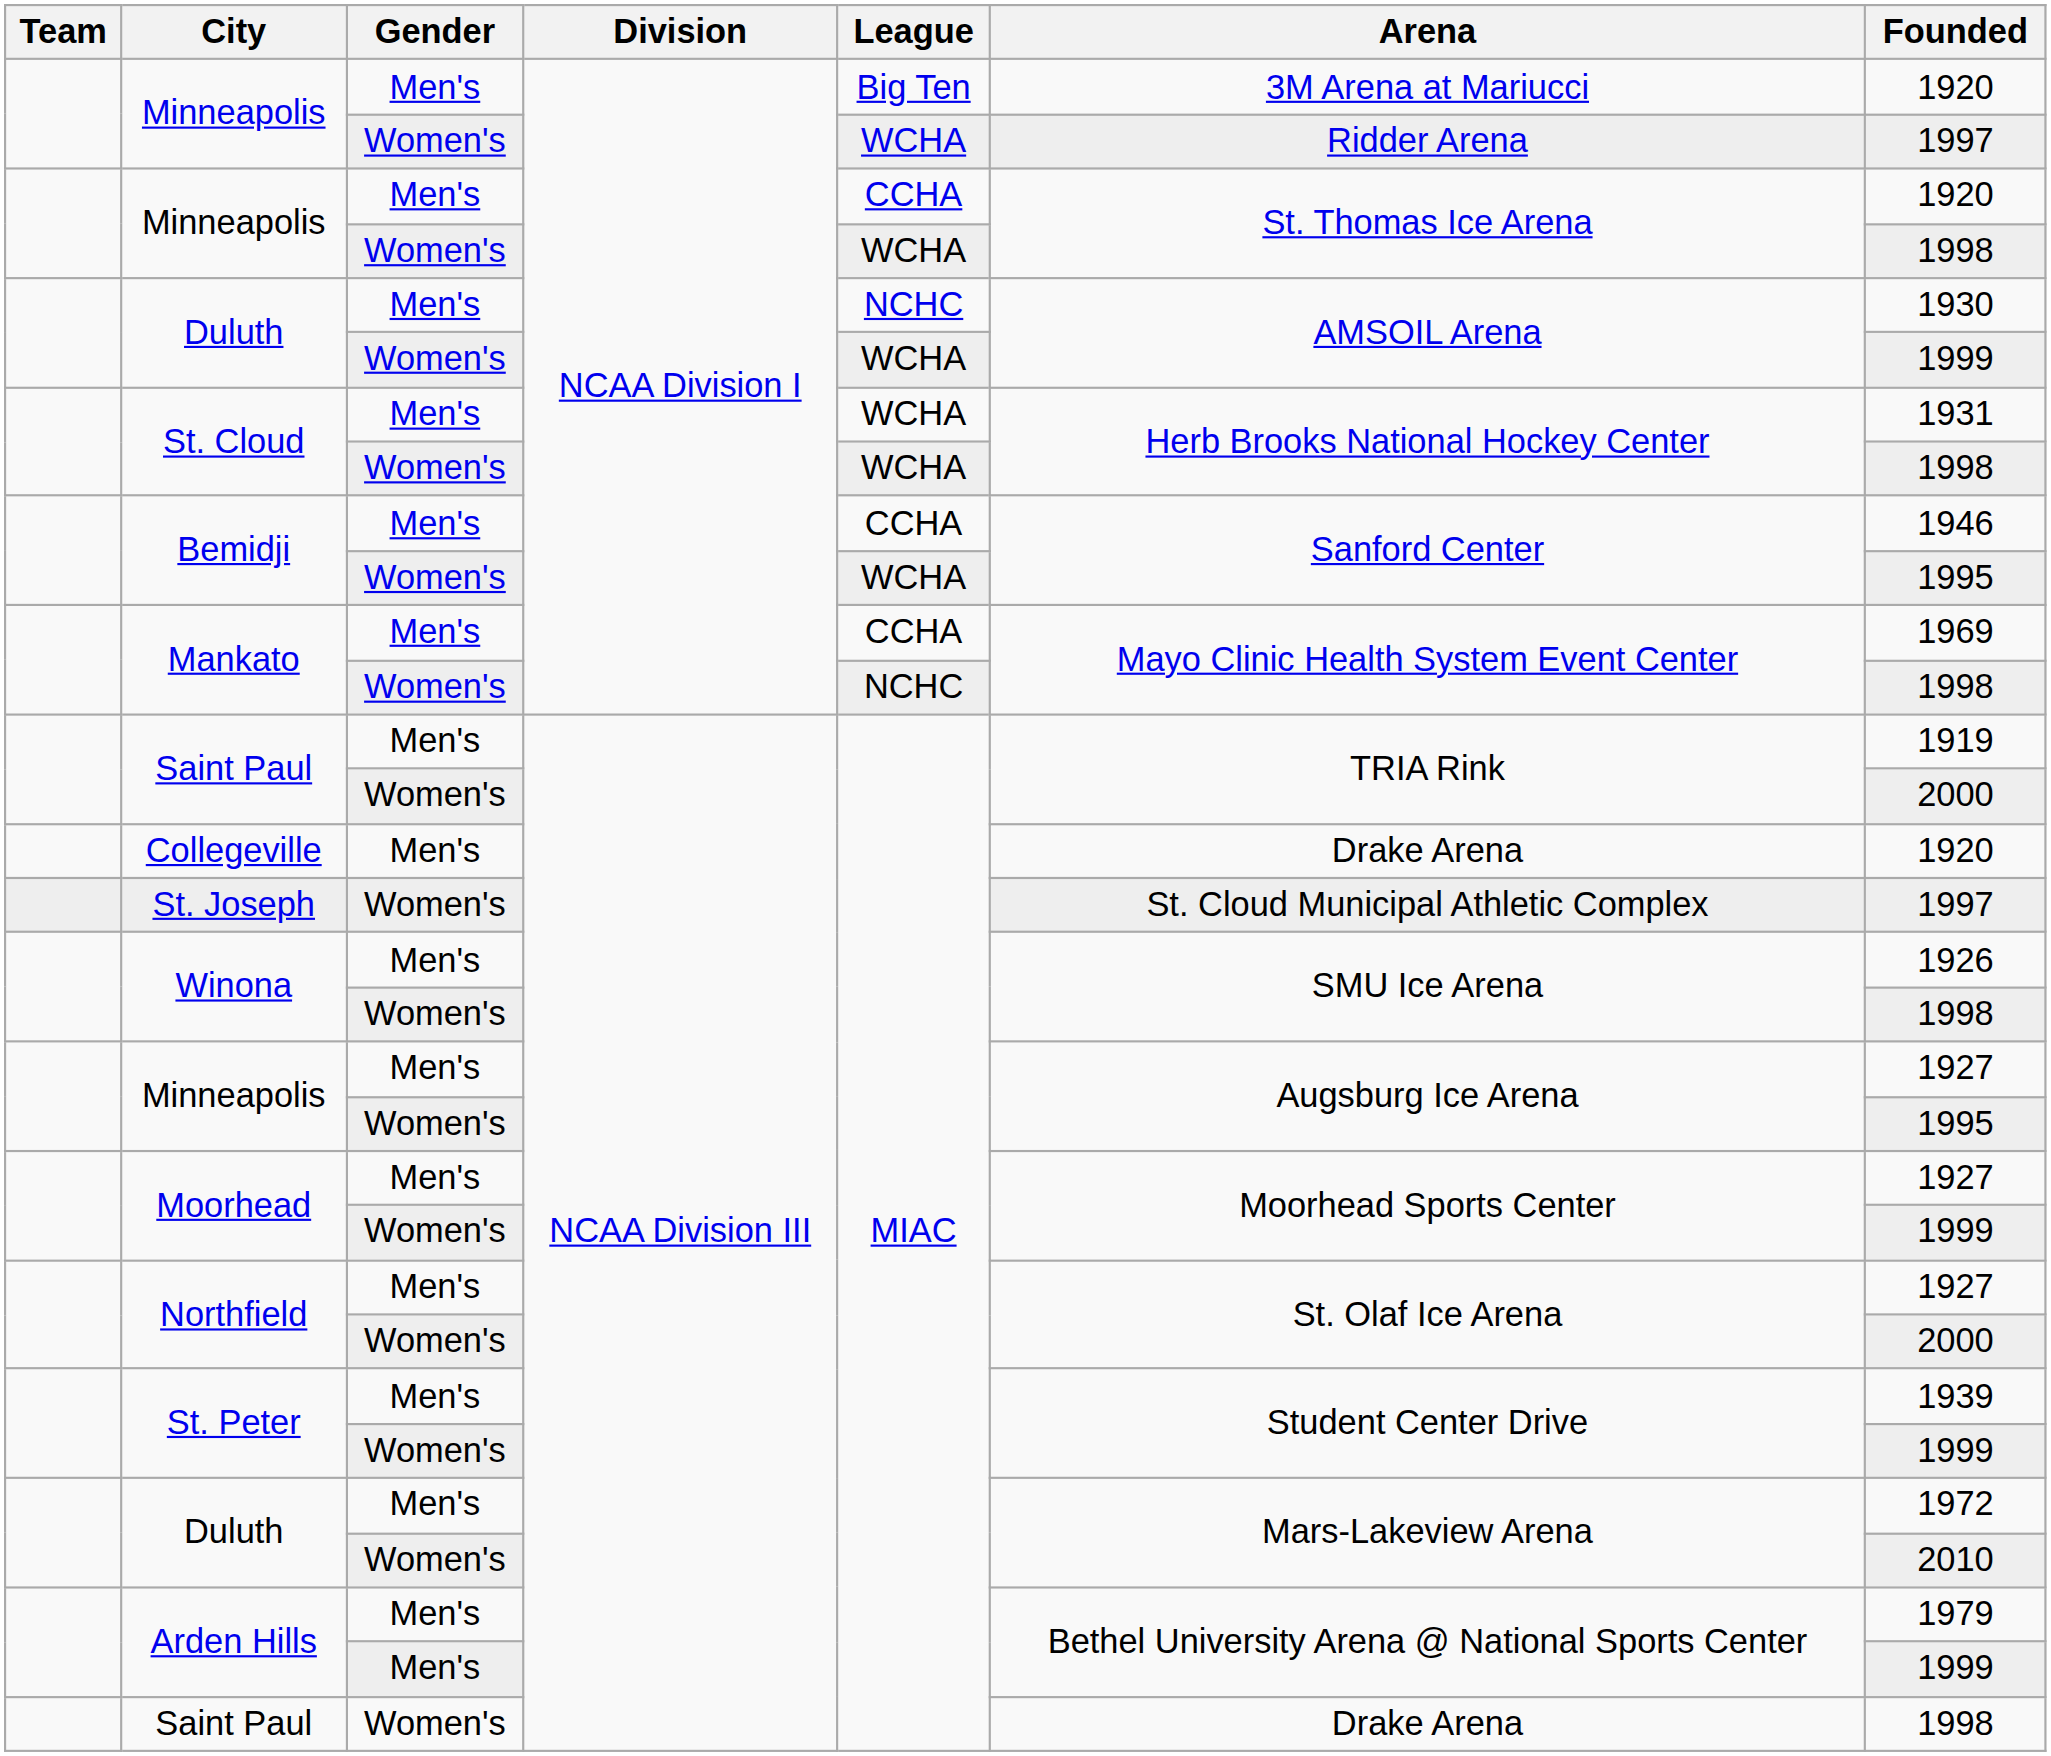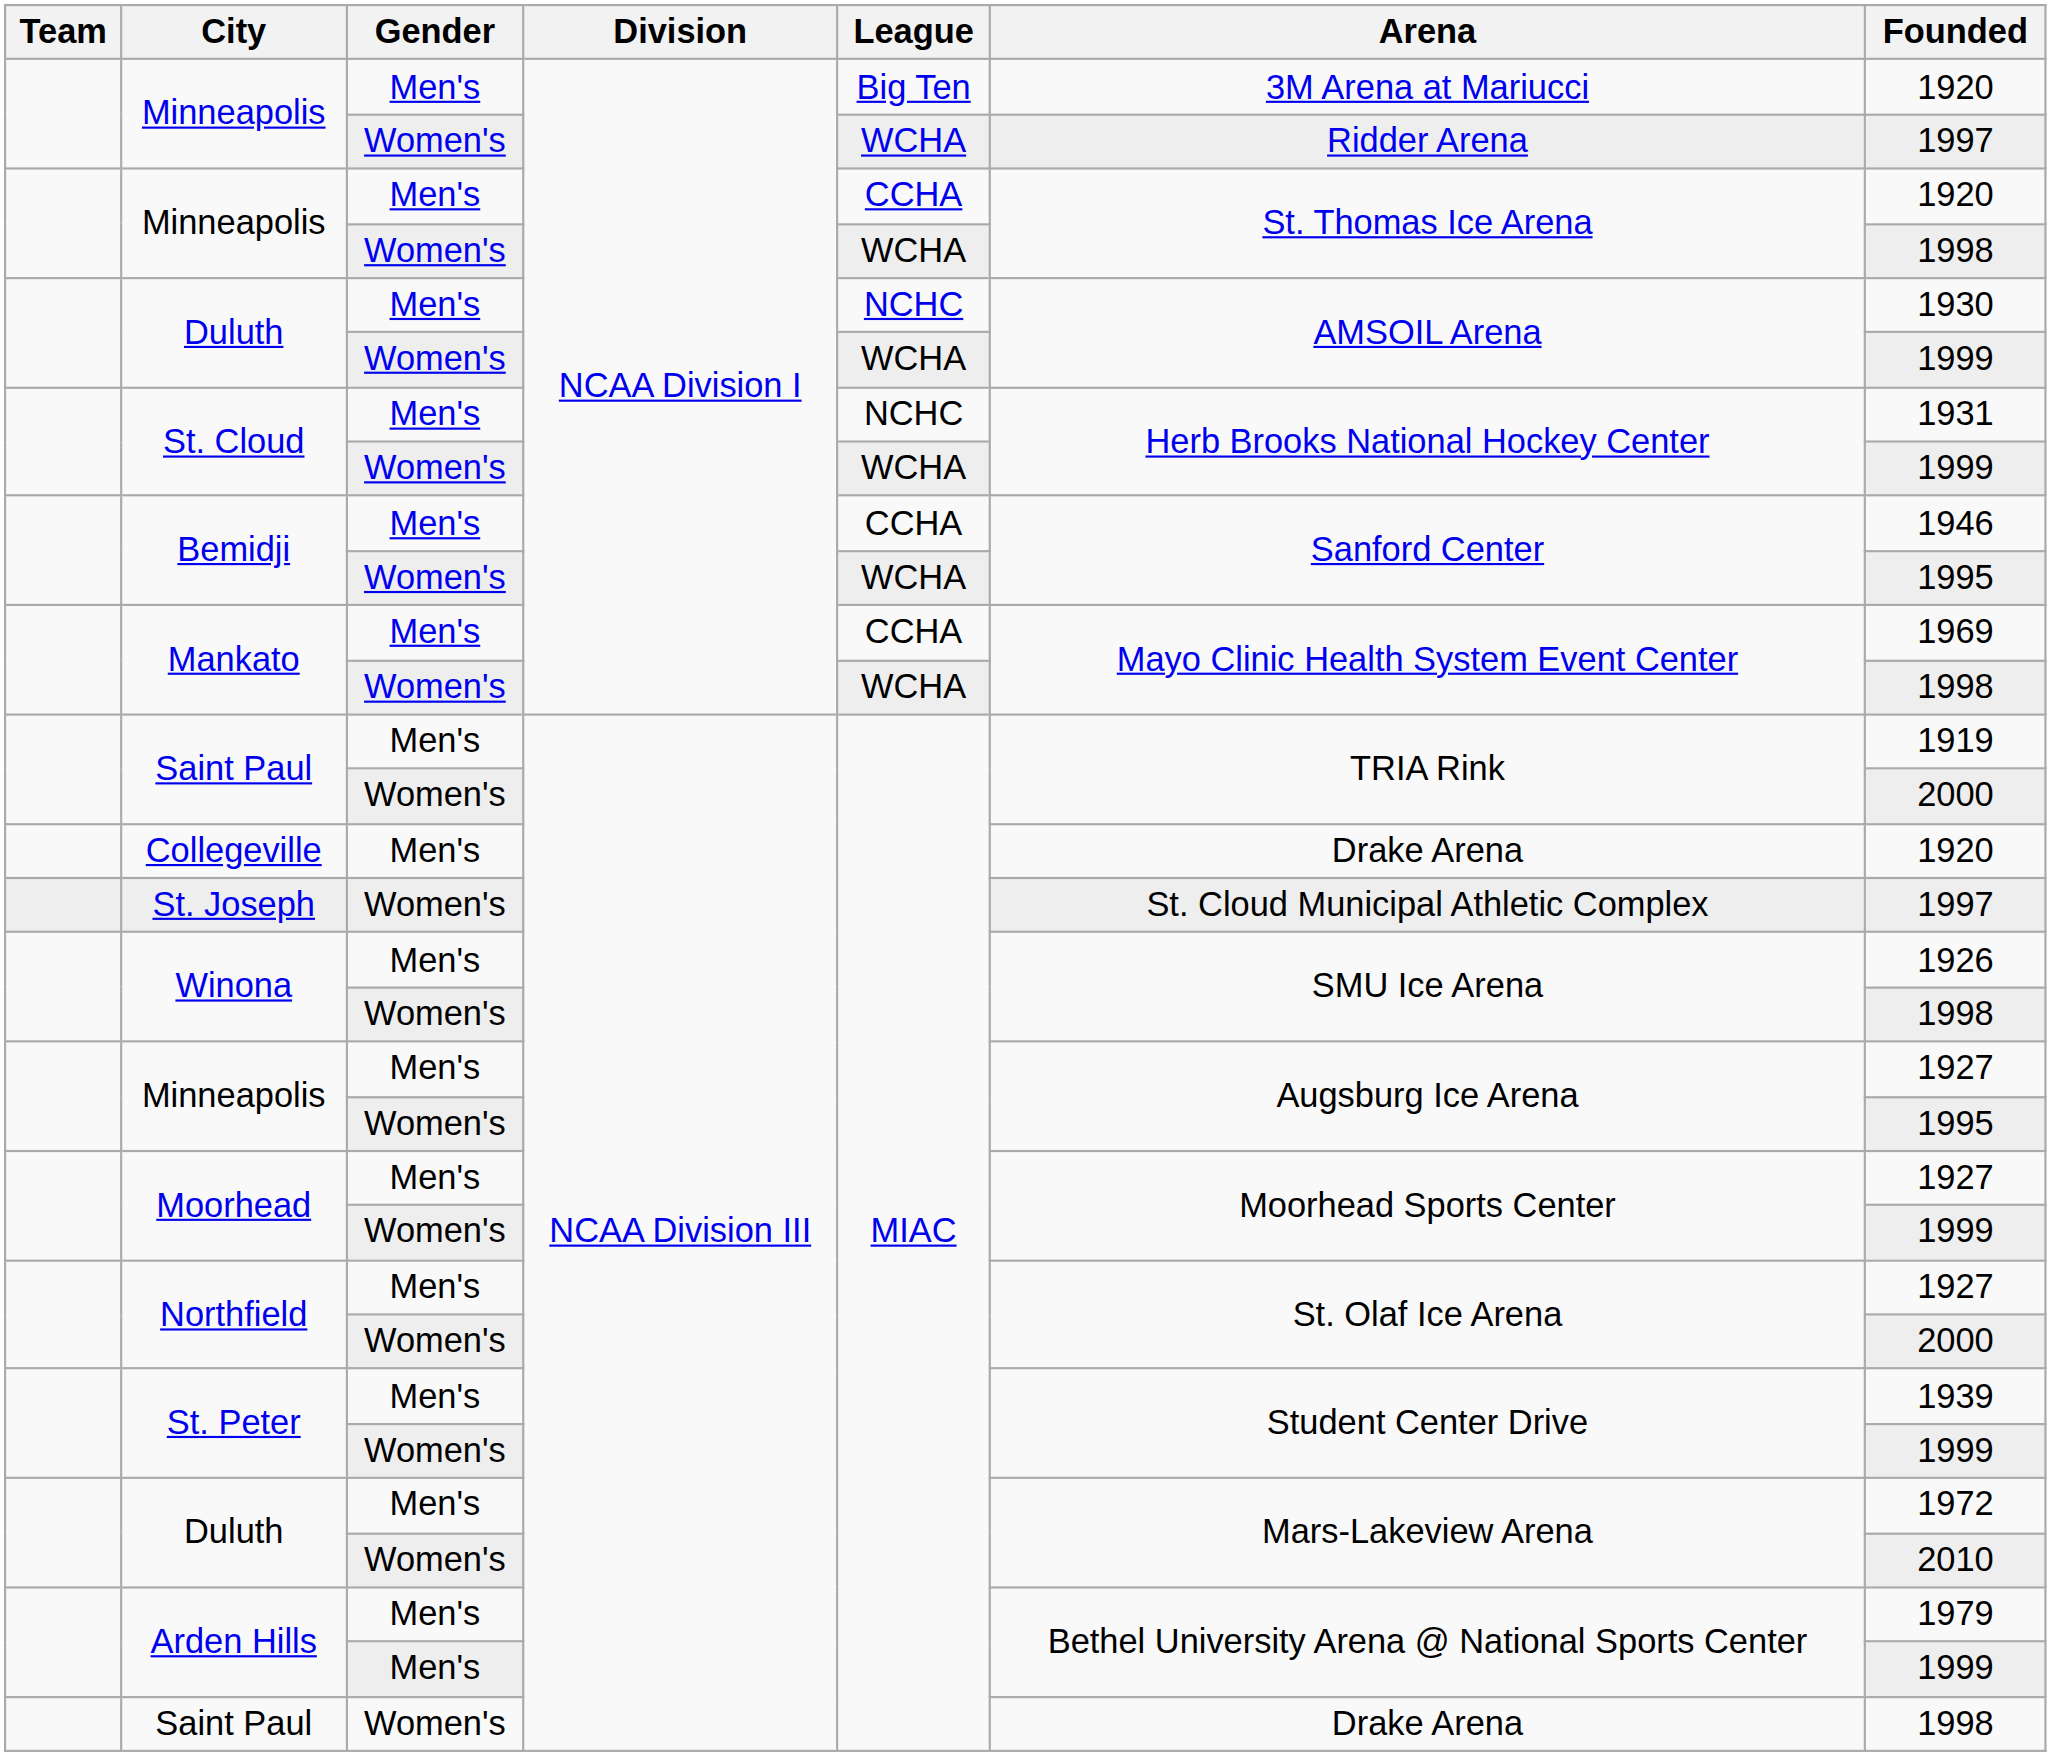(914, 413) WCHA -> (914, 413) NCHC
(1955, 468) 1998 -> (1955, 468) 1999
(914, 686) NCHC -> (914, 686) WCHA
